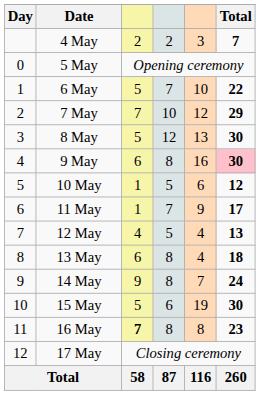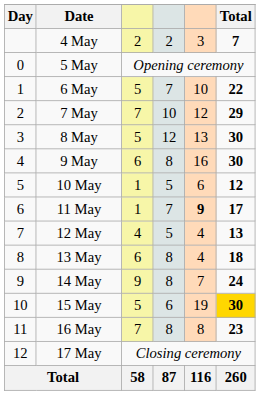(236, 160) pink background -> (236, 160) no background
(201, 208) normal -> (201, 208) bold
(236, 305) no background -> (236, 305) gold background
(138, 329) bold -> (138, 329) normal
